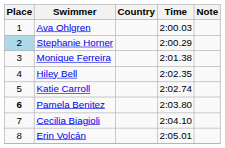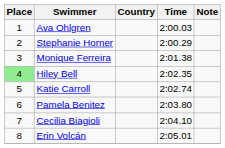(19, 43) lightblue background -> (19, 43) no background
(19, 74) no background -> (19, 74) lightgreen background
(19, 105) bold -> (19, 105) normal
